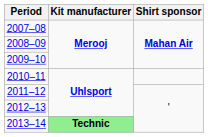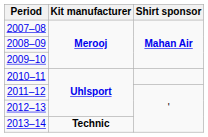(91, 124) lightgreen background -> (91, 124) no background
